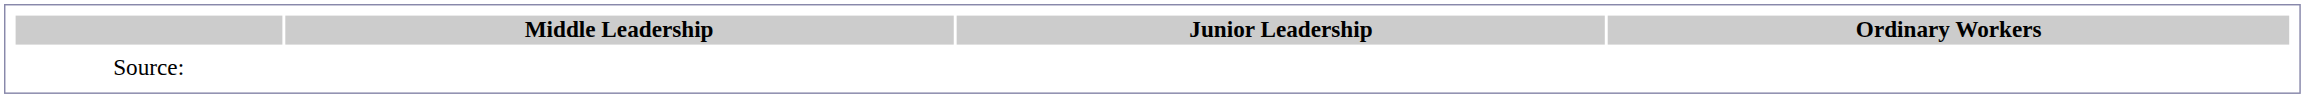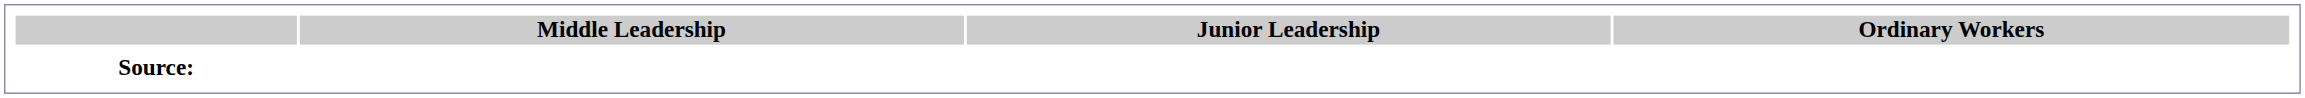(149, 67) normal -> (156, 67) bold
